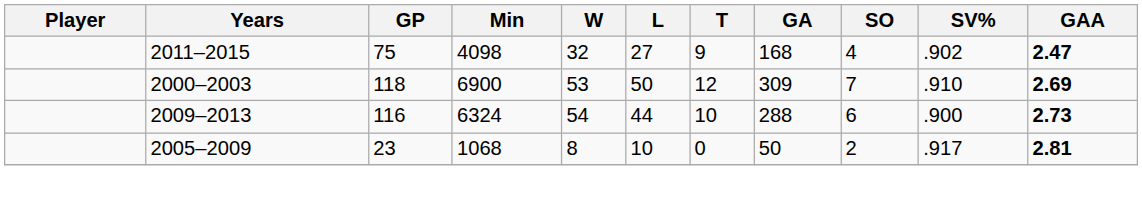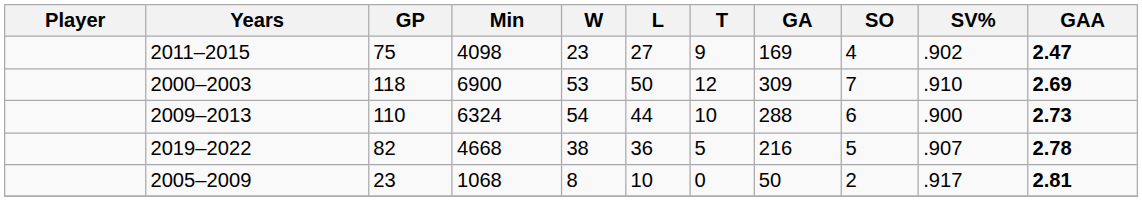(578, 52) 32 -> (578, 52) 23
(776, 52) 168 -> (776, 52) 169
(389, 116) 116 -> (389, 116) 110
+ row: (201, 148)
